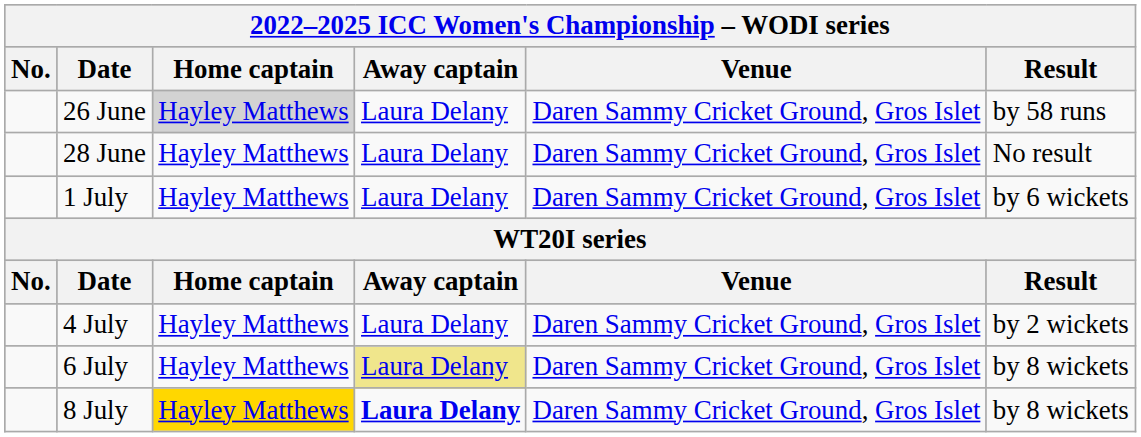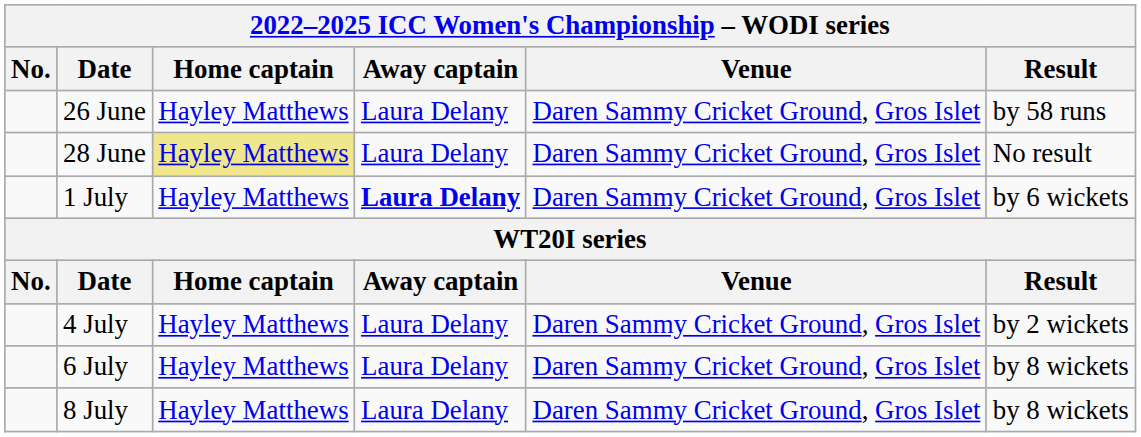(253, 111) lightgrey background -> (253, 111) no background
(253, 153) no background -> (253, 153) khaki background
(435, 196) normal -> (441, 196) bold
(435, 366) khaki background -> (435, 366) no background
(253, 409) gold background -> (253, 409) no background
(441, 409) bold -> (435, 409) normal
